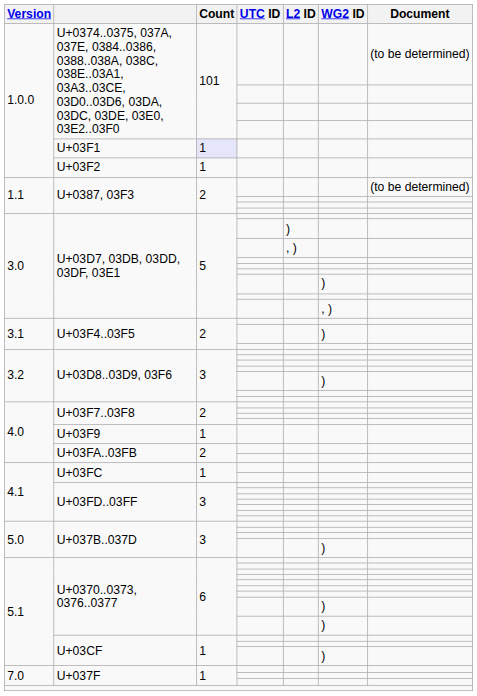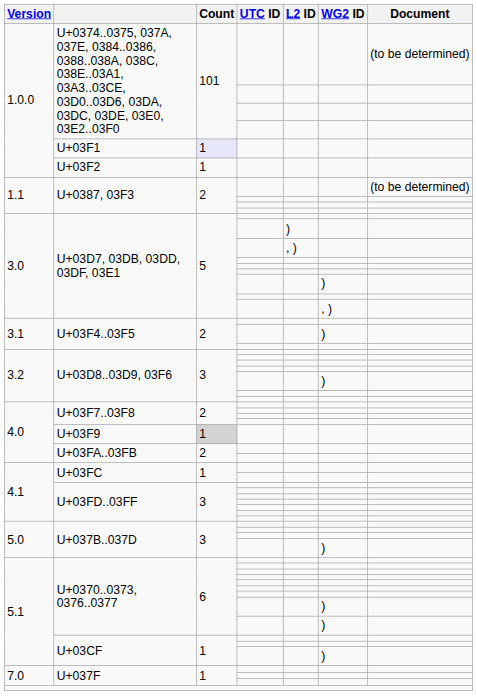(203, 434) no background -> (203, 434) lightgrey background
